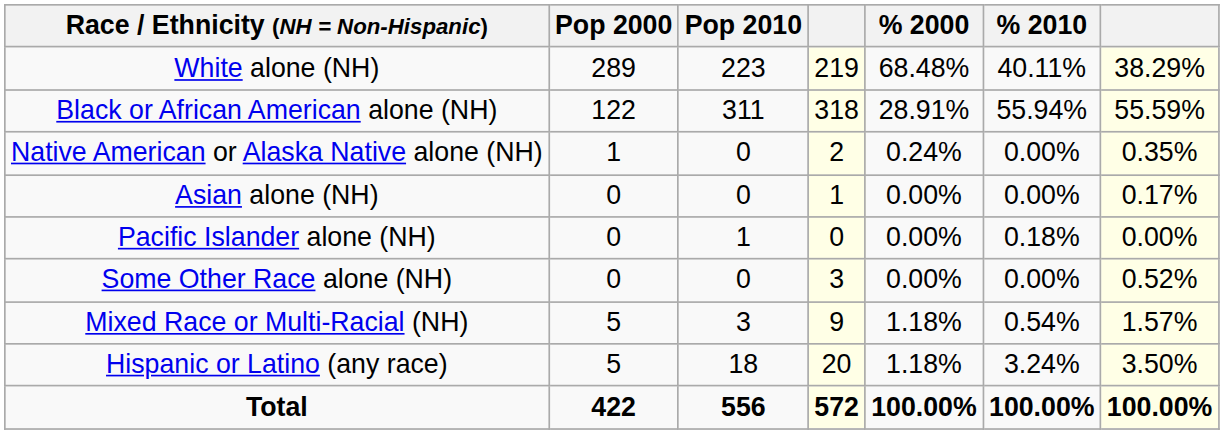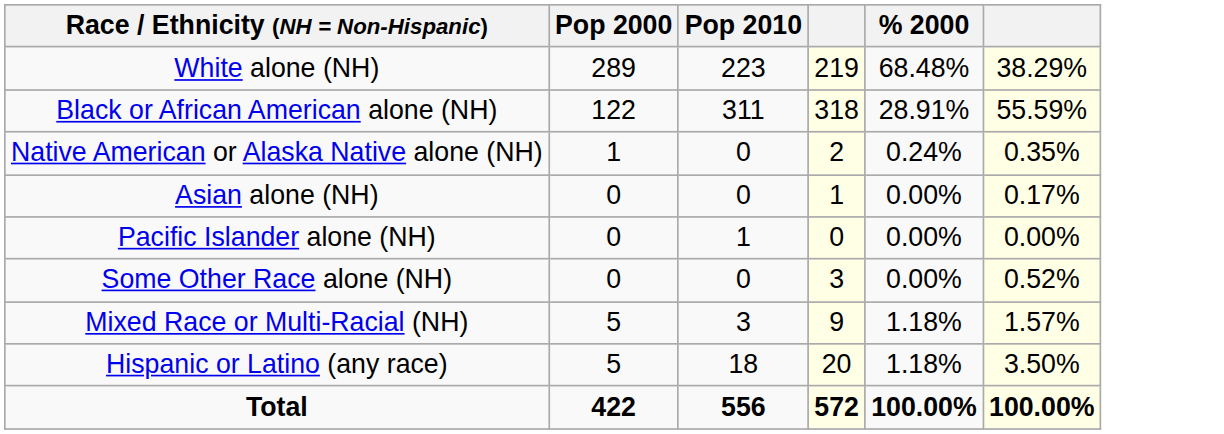- column: (1042, 25)
